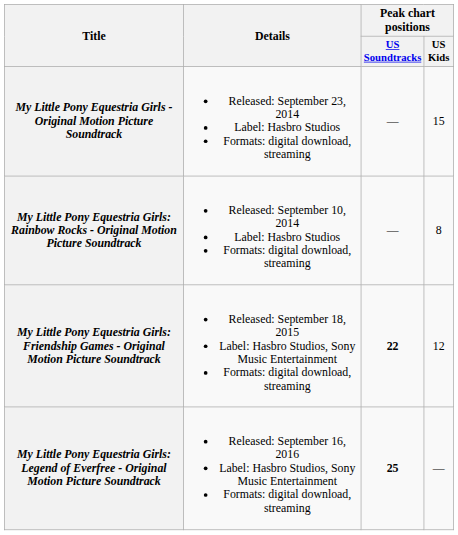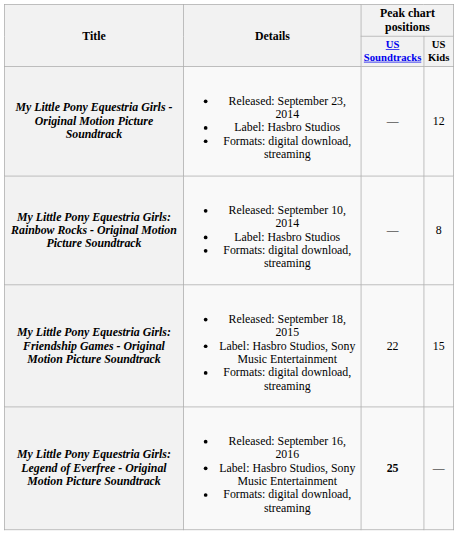(439, 121) 15 -> (439, 121) 12
(393, 346) bold -> (393, 346) normal
(439, 346) 12 -> (439, 346) 15
